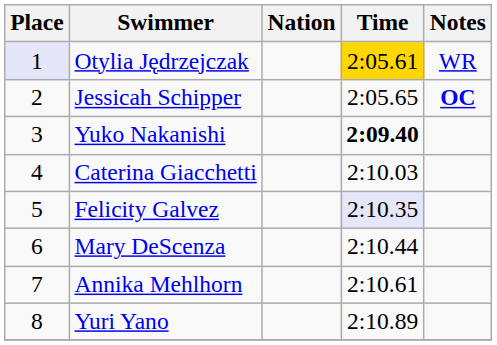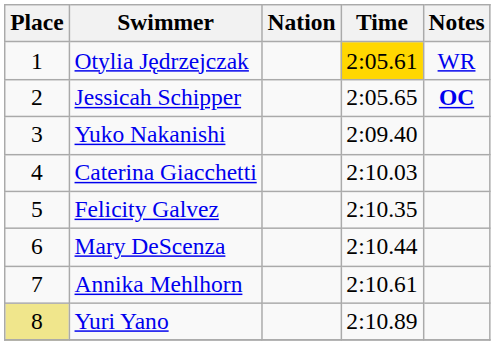(37, 60) lavender background -> (37, 60) no background
(383, 135) bold -> (382, 135) normal
(383, 209) lavender background -> (382, 209) no background
(37, 321) no background -> (37, 321) khaki background
